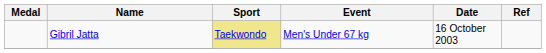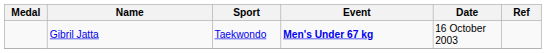(240, 34) khaki background -> (240, 34) no background
(326, 34) normal -> (328, 34) bold
